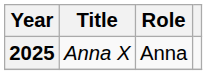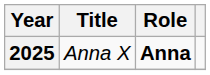(164, 52) normal -> (165, 52) bold
